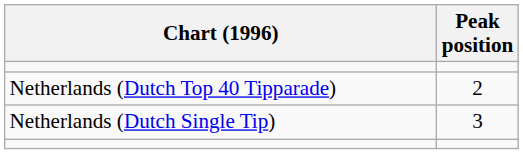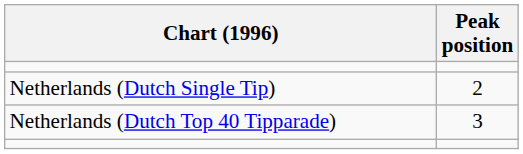(173, 88) Netherlands (Dutch Top 40 Tipparade) -> (142, 88) Netherlands (Dutch Single Tip)
(142, 121) Netherlands (Dutch Single Tip) -> (173, 121) Netherlands (Dutch Top 40 Tipparade)
